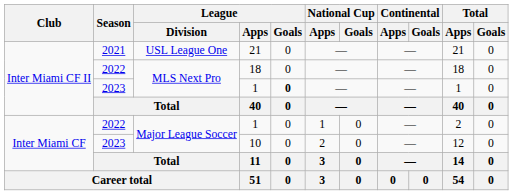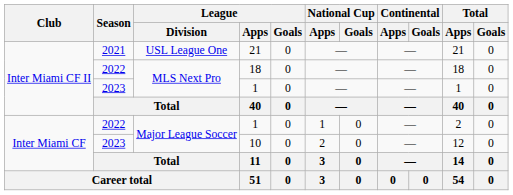(288, 87) bold -> (288, 87) normal
